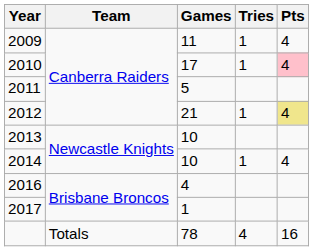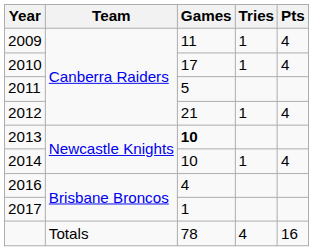(285, 64) pink background -> (285, 64) no background
(285, 112) khaki background -> (285, 112) no background
(189, 137) normal -> (189, 137) bold
